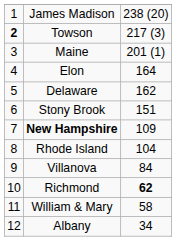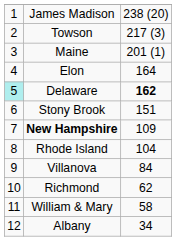(14, 33) bold -> (14, 33) normal
(14, 91) no background -> (14, 91) paleturquoise background
(146, 91) normal -> (146, 91) bold
(146, 187) bold -> (146, 187) normal
